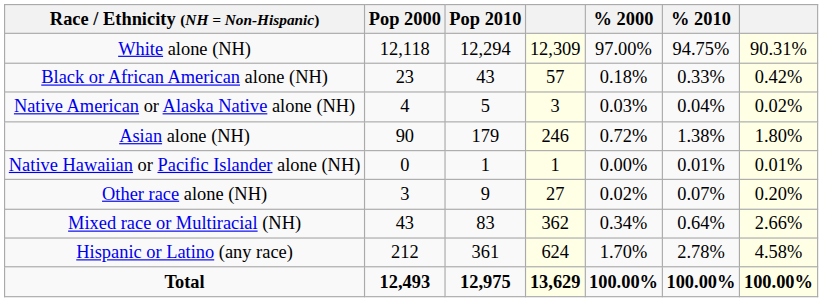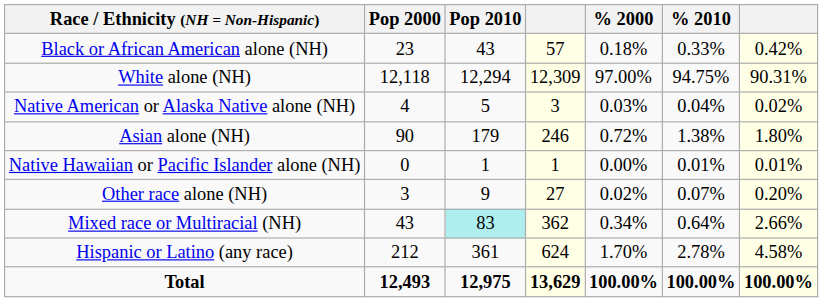rows swapped: (185, 48) <-> (185, 77)
(485, 223) no background -> (485, 223) paleturquoise background
